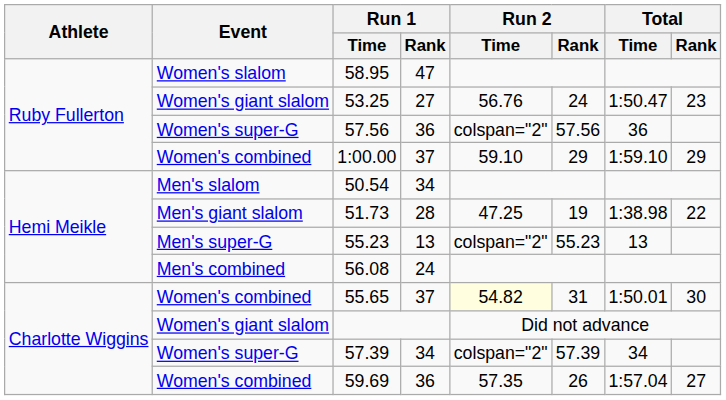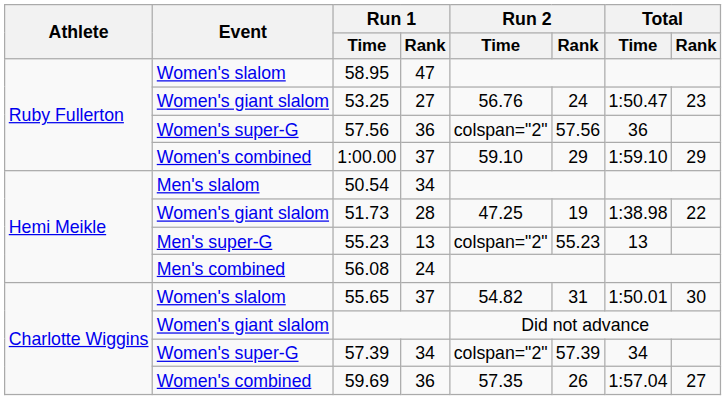(230, 213) Men's giant slalom -> (243, 213) Women's giant slalom
(234, 297) Women's combined -> (221, 297) Women's slalom
(501, 297) lightyellow background -> (501, 297) no background
